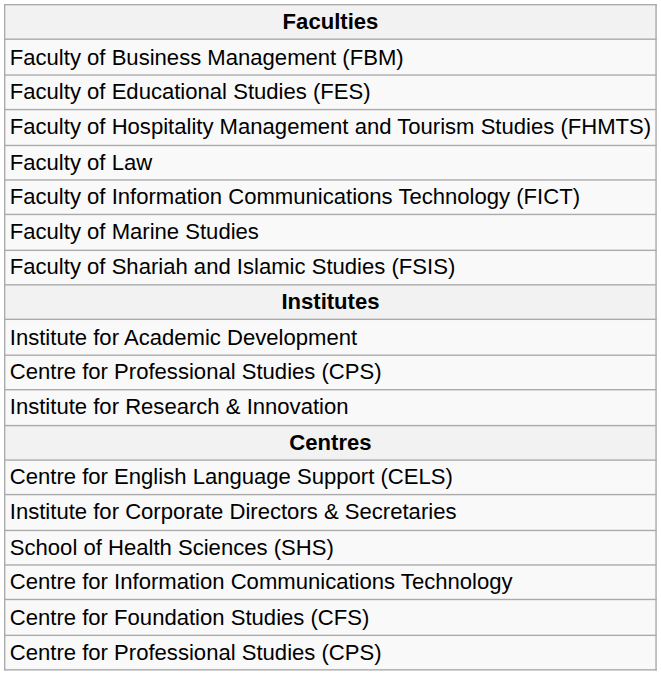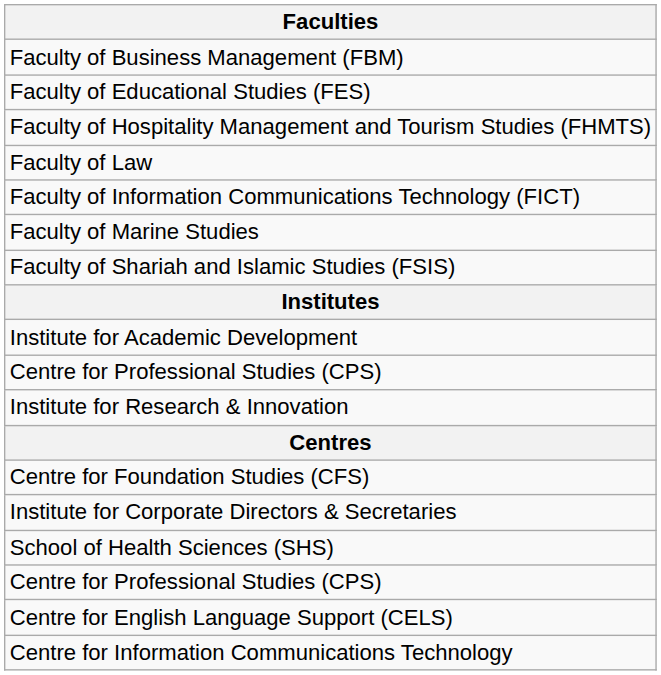(231, 477) Centre for English Language Support (CELS) -> (190, 477) Centre for Foundation Studies (CFS)
(261, 582) Centre for Information Communications Technology -> (196, 582) Centre for Professional Studies (CPS)
(190, 617) Centre for Foundation Studies (CFS) -> (231, 617) Centre for English Language Support (CELS)
(196, 652) Centre for Professional Studies (CPS) -> (261, 652) Centre for Information Communications Technology
